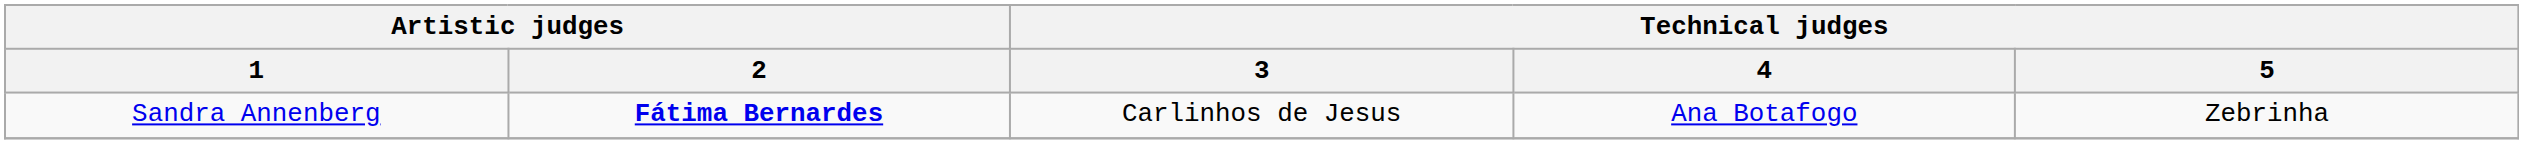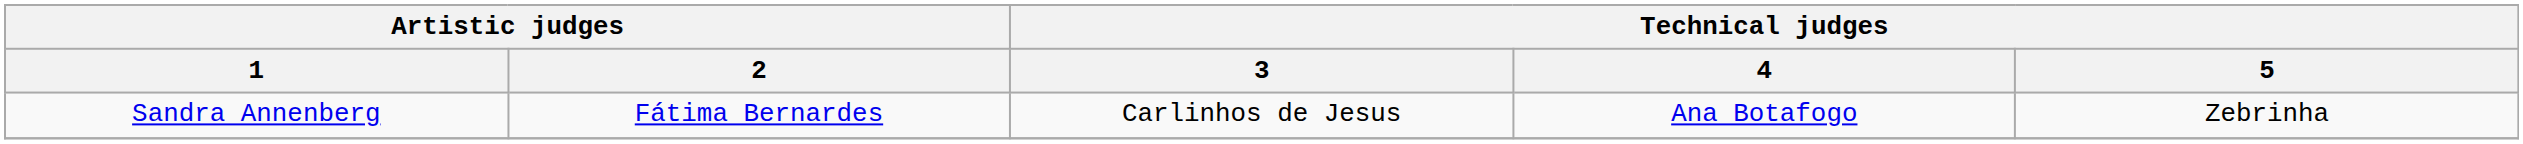(759, 114) bold -> (759, 114) normal
